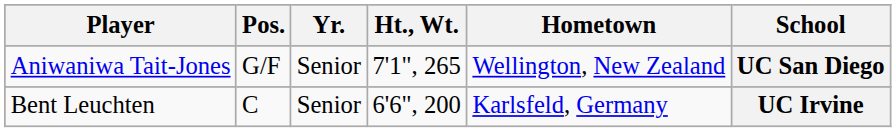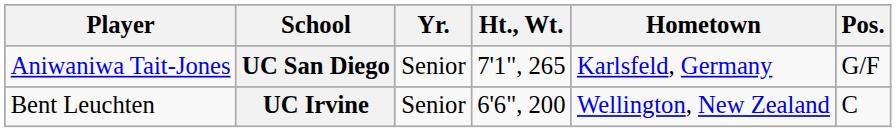columns swapped: (264, 25) <-> (811, 25)
(599, 65) Wellington, New Zealand -> (675, 65) Karlsfeld, Germany
(570, 106) Karlsfeld, Germany -> (703, 106) Wellington, New Zealand
